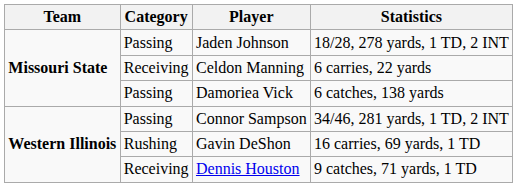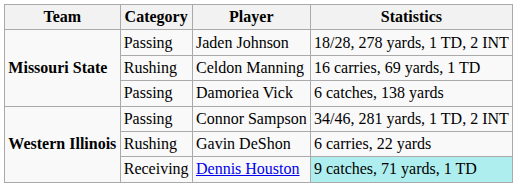(156, 67) Receiving -> (150, 67) Rushing
(373, 67) 6 carries, 22 yards -> (397, 67) 16 carries, 69 yards, 1 TD
(397, 144) 16 carries, 69 yards, 1 TD -> (373, 144) 6 carries, 22 yards
(395, 169) no background -> (395, 169) paleturquoise background
